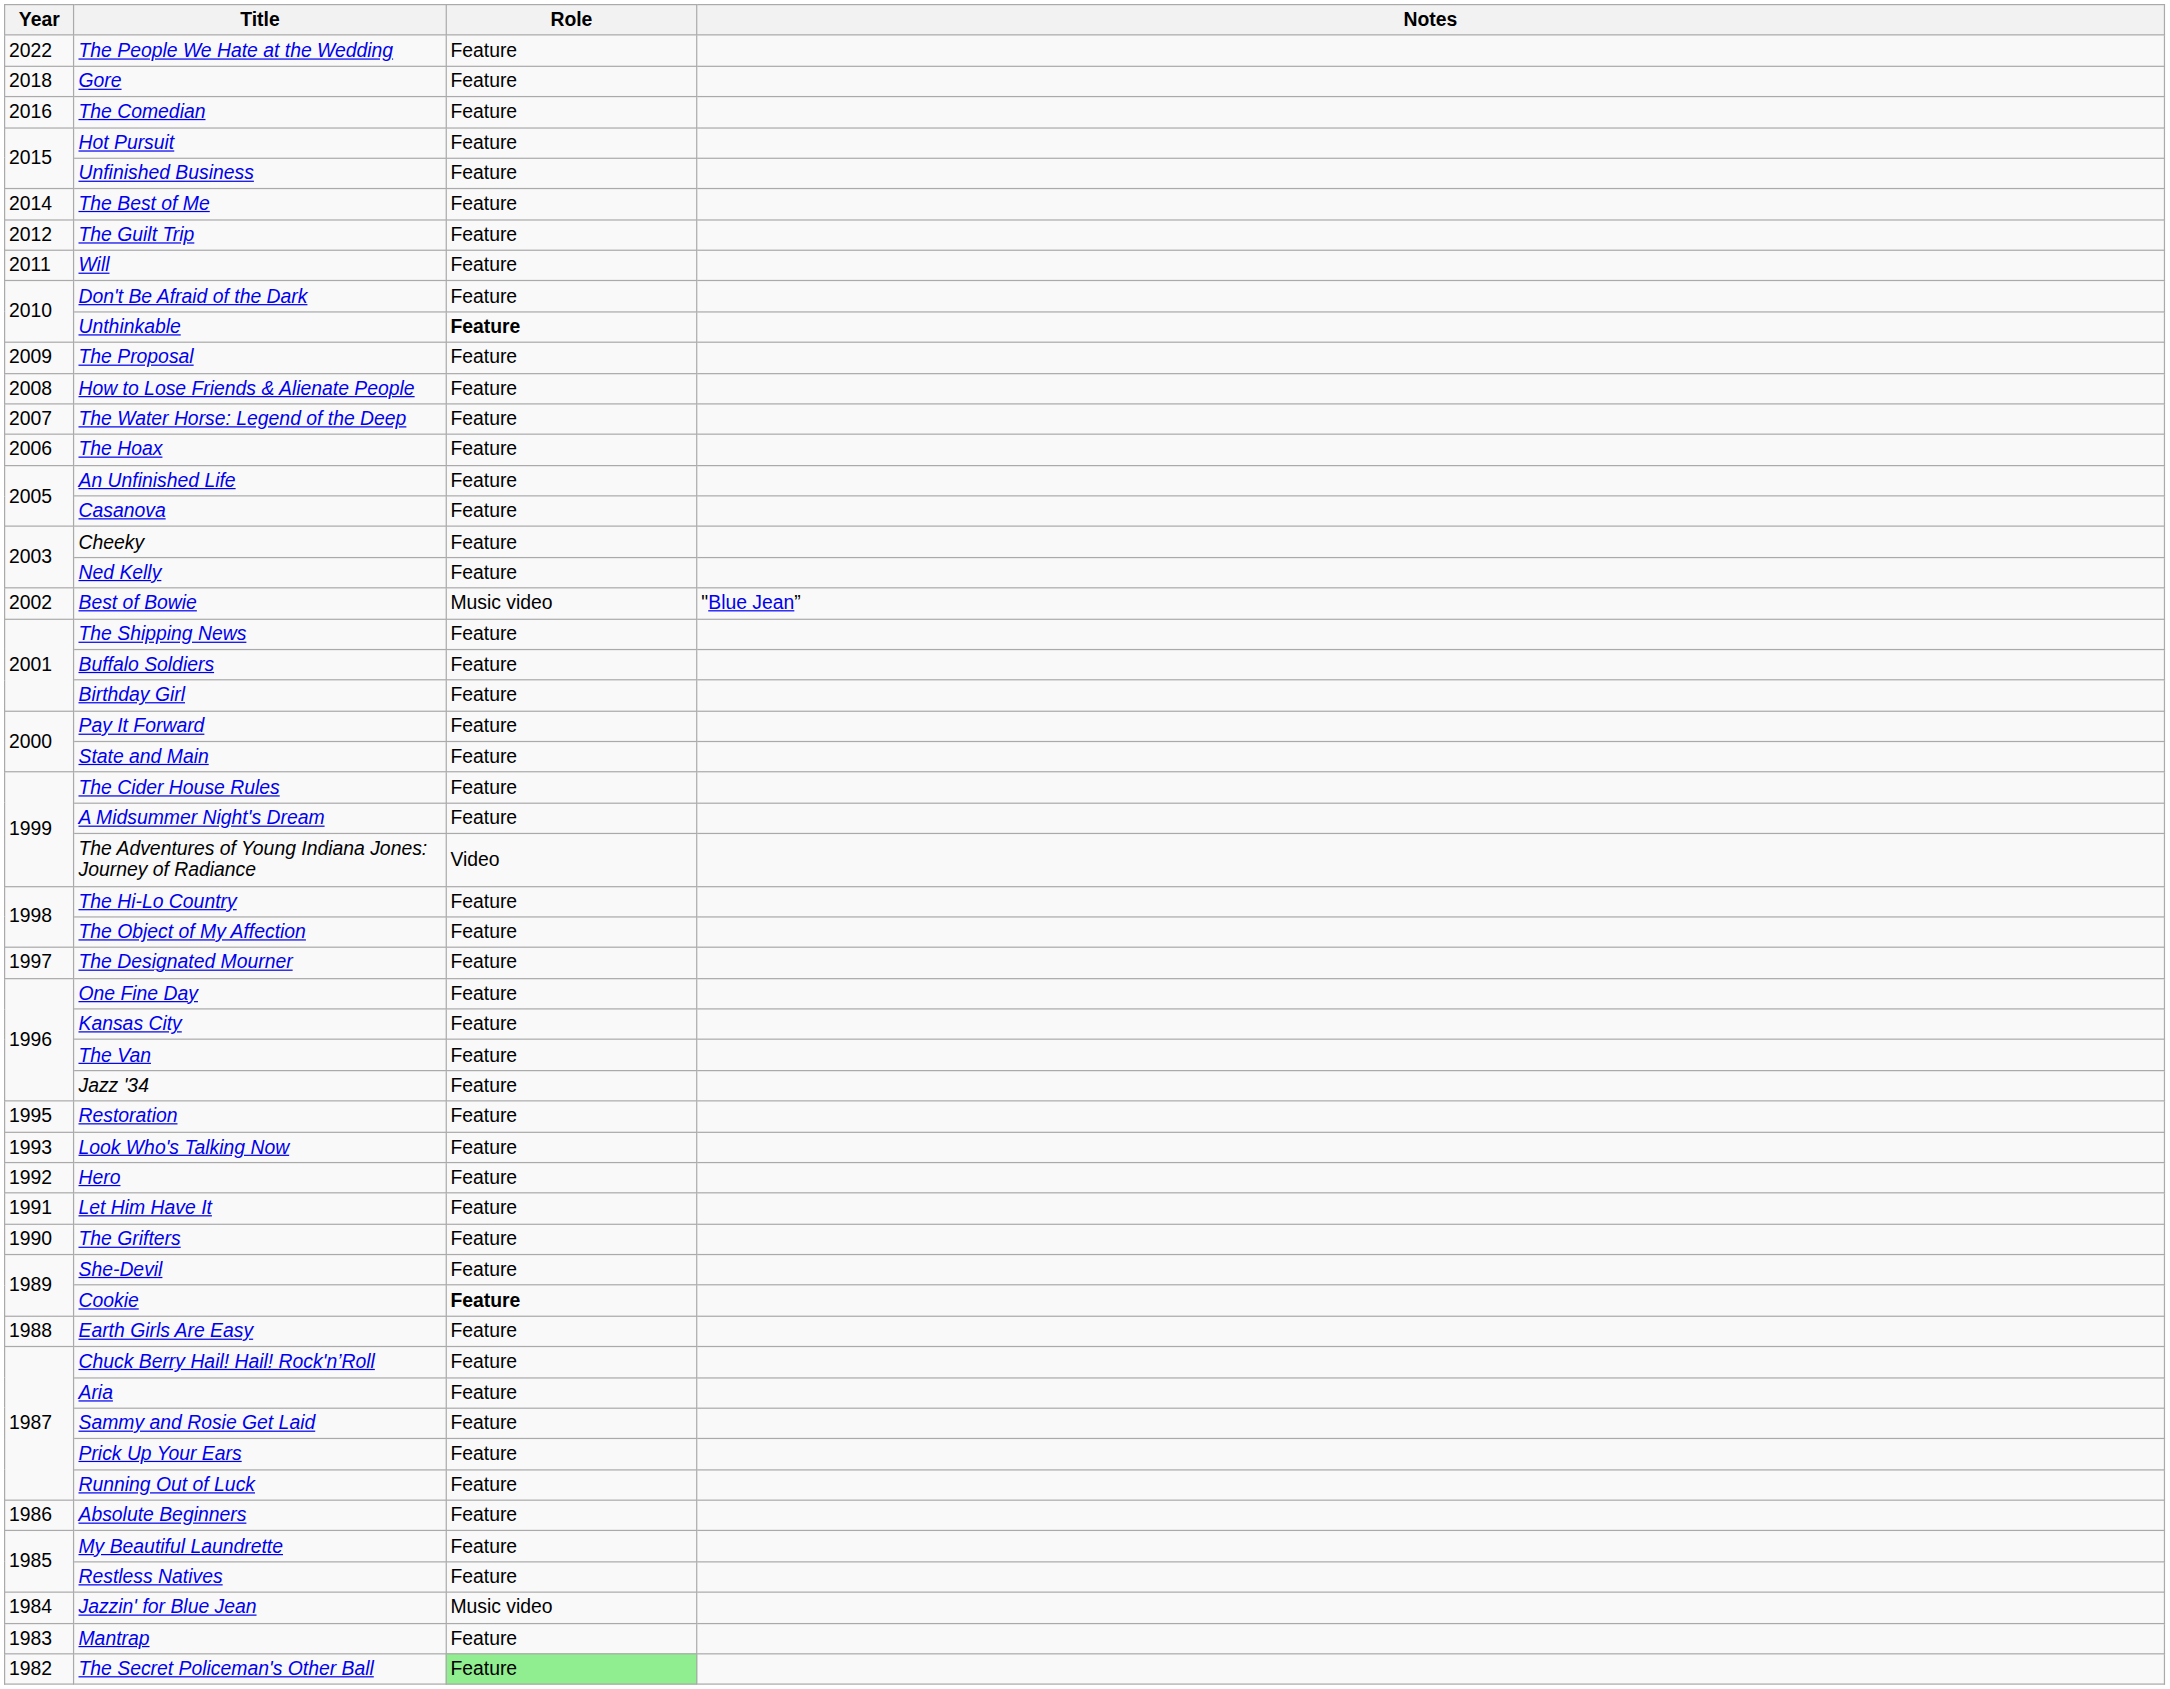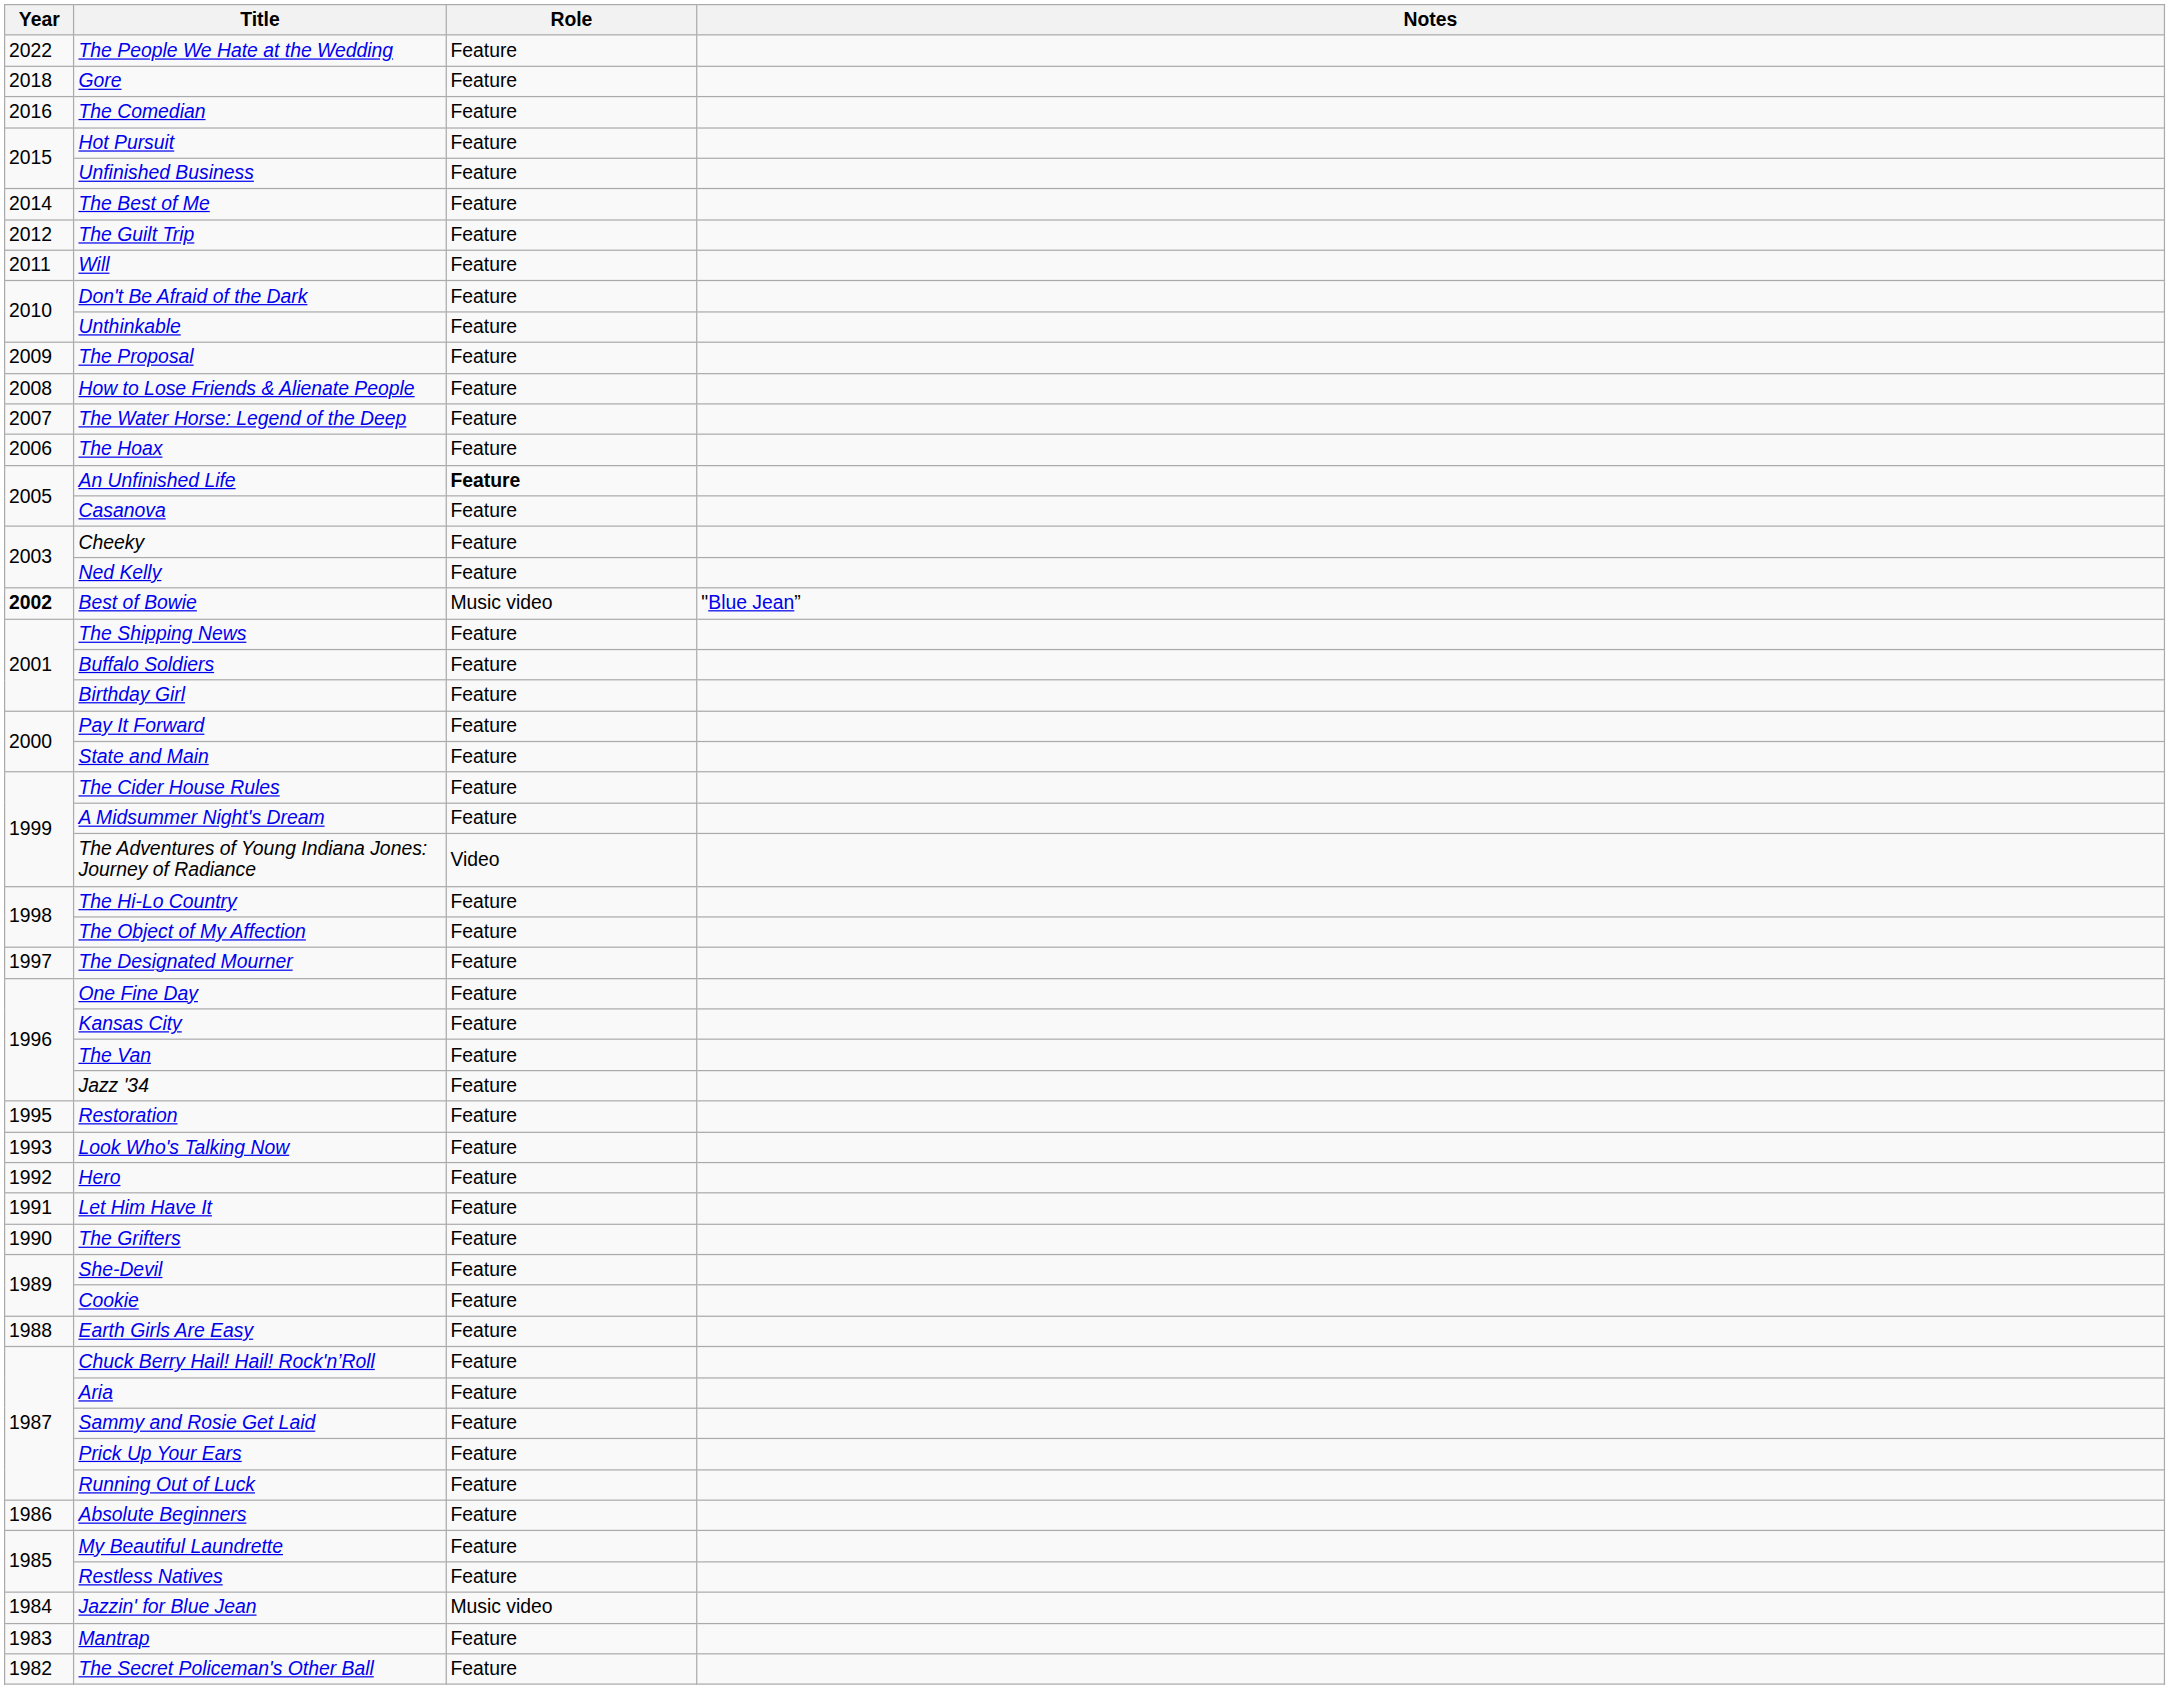(485, 326) bold -> (484, 326) normal
(484, 480) normal -> (485, 480) bold
(31, 603) normal -> (31, 603) bold
(485, 1300) bold -> (484, 1300) normal
(484, 1668) lightgreen background -> (484, 1668) no background
